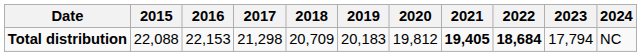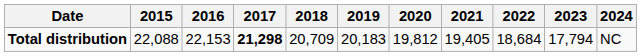(260, 39) normal -> (260, 39) bold
(467, 39) bold -> (467, 39) normal
(519, 39) bold -> (519, 39) normal
